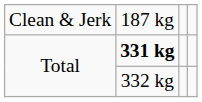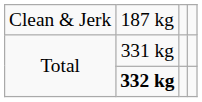(147, 50) bold -> (147, 50) normal
(147, 81) normal -> (147, 81) bold
